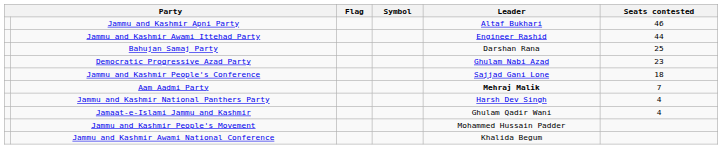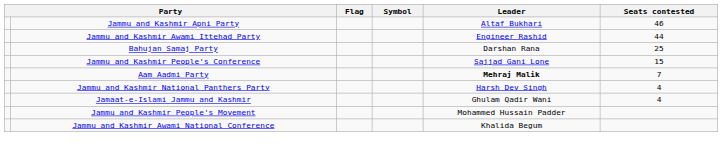- row: (173, 62)
(659, 74) 18 -> (659, 62) 15
